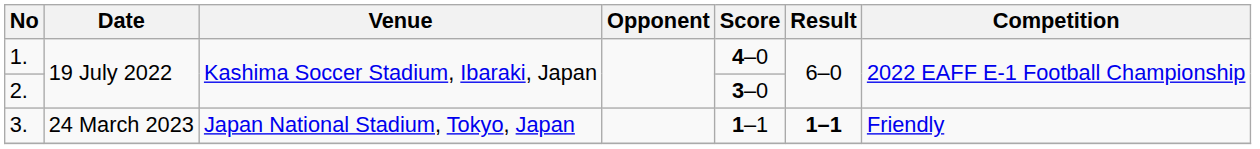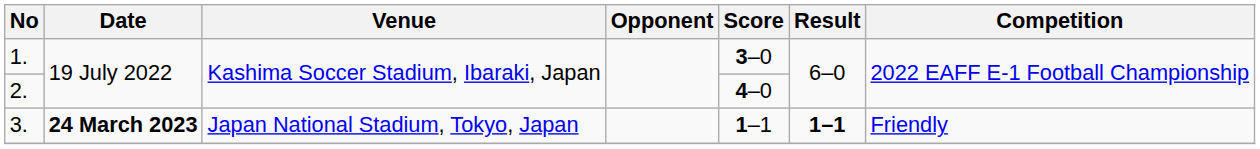(750, 56) 4–0 -> (754, 56) 3–0
(750, 90) 3–0 -> (754, 90) 4–0
(121, 125) normal -> (123, 125) bold
